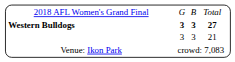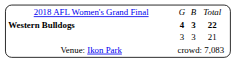(182, 25) 3 -> (182, 25) 4
(212, 25) 27 -> (212, 25) 22
